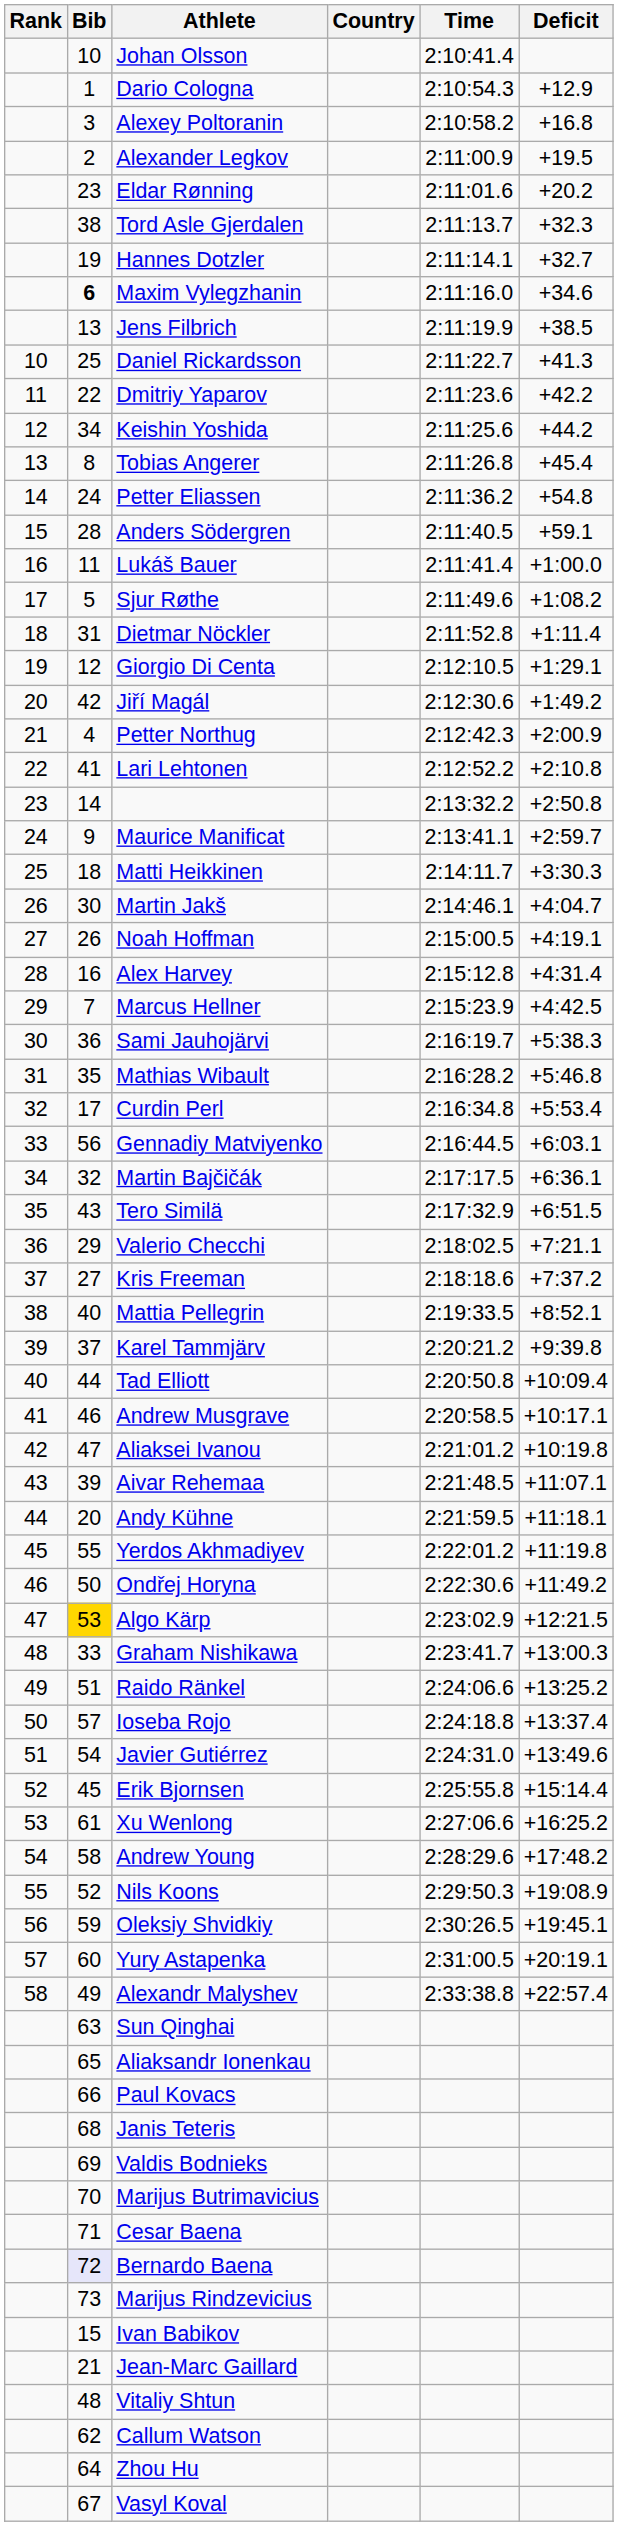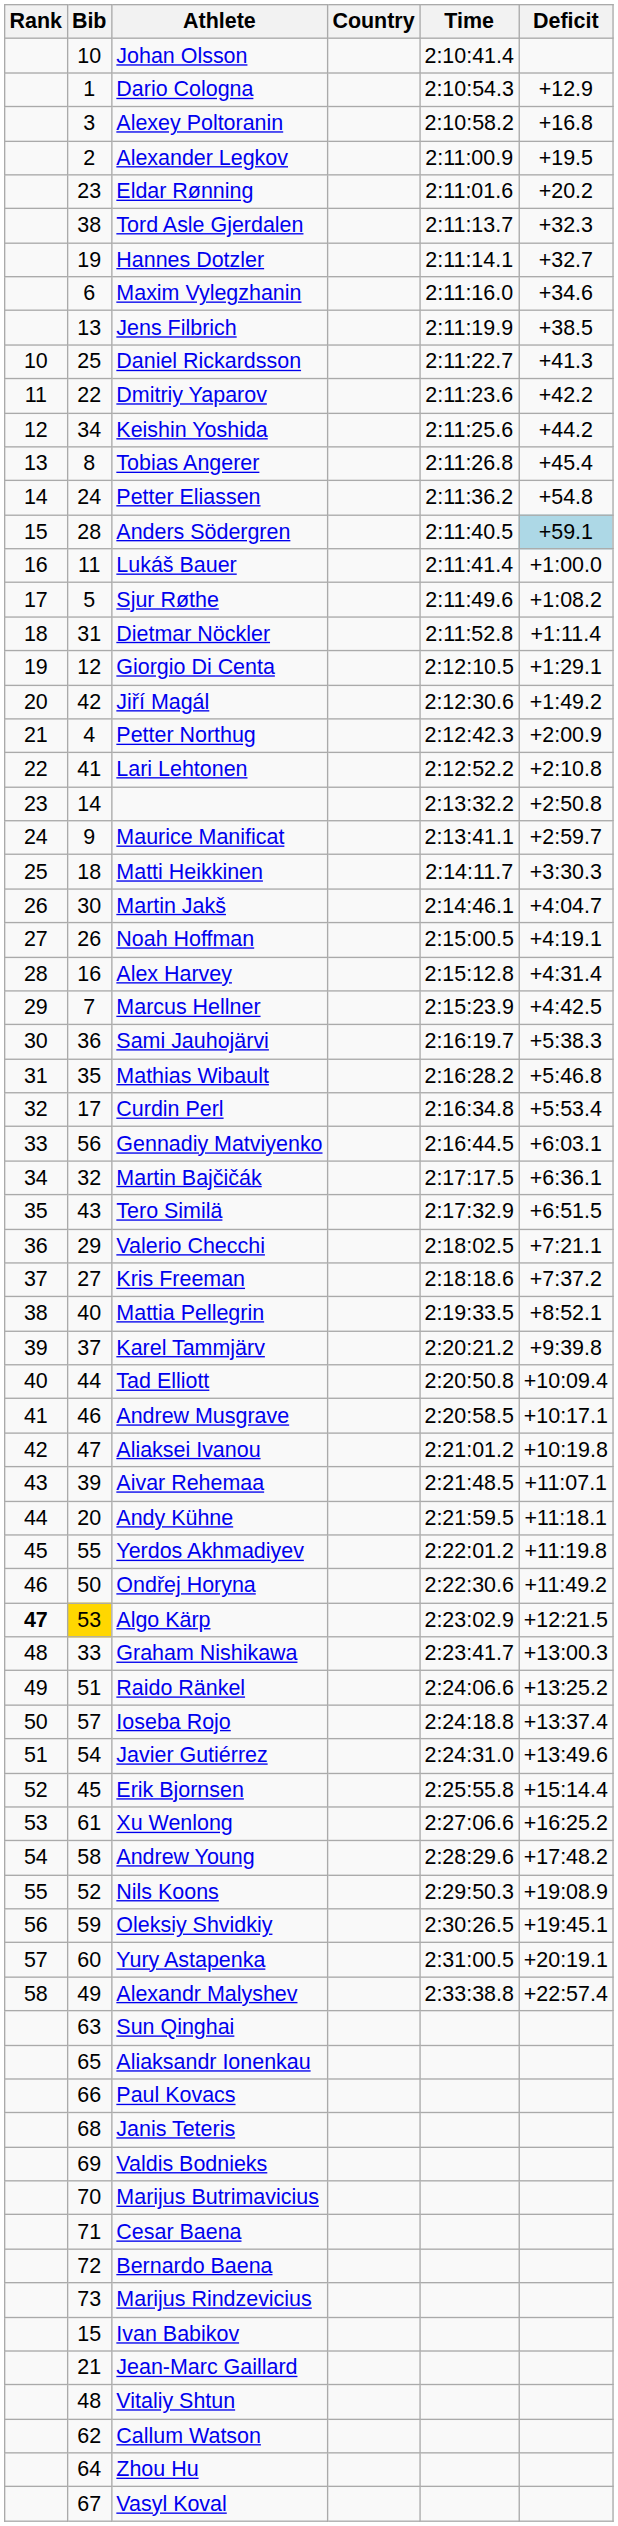(89, 293) bold -> (89, 293) normal
(566, 531) no background -> (566, 531) lightblue background
(36, 1619) normal -> (36, 1619) bold
(89, 2265) lavender background -> (89, 2265) no background
